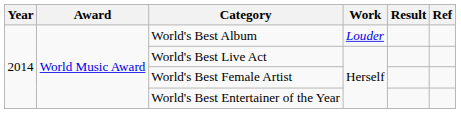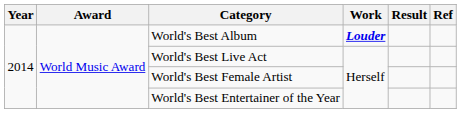(365, 35) normal -> (366, 35) bold
